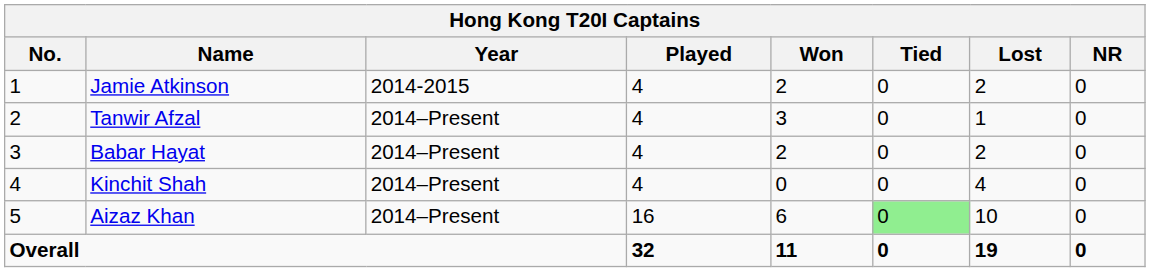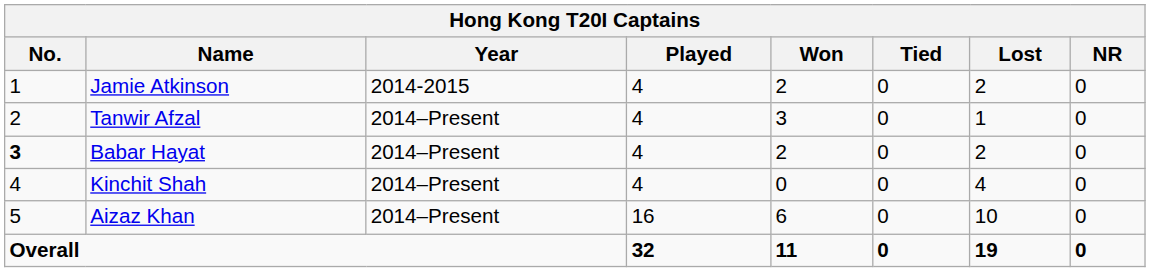(15, 151) normal -> (15, 151) bold
(883, 217) lightgreen background -> (883, 217) no background
